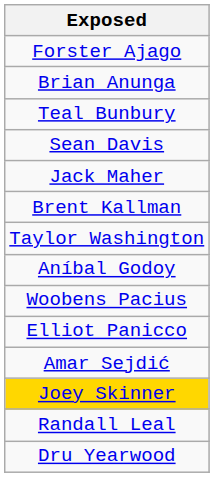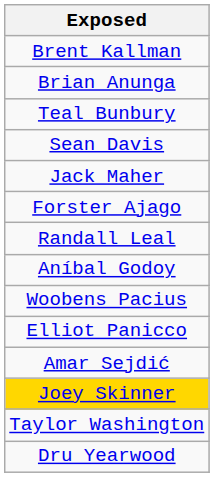(107, 51) Forster Ajago -> (107, 51) Brent Kallman
(107, 207) Brent Kallman -> (107, 207) Forster Ajago
(107, 238) Taylor Washington -> (107, 238) Randall Leal
(107, 425) Randall Leal -> (107, 425) Taylor Washington
